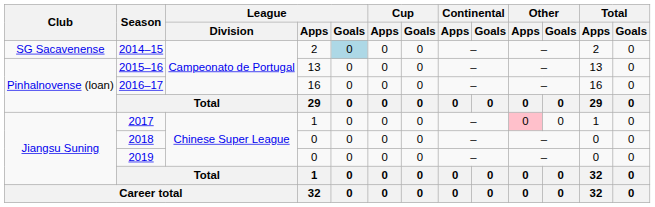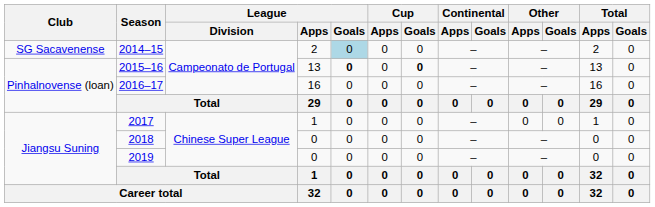(349, 67) normal -> (349, 67) bold
(420, 67) normal -> (420, 67) bold
(525, 121) pink background -> (525, 121) no background
